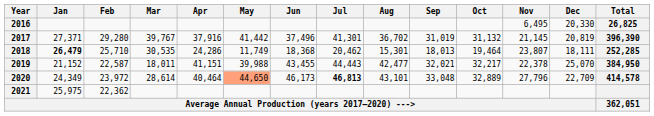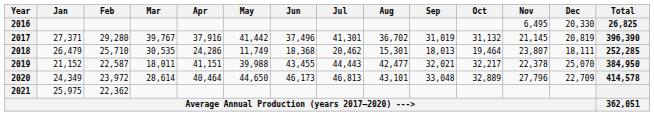(68, 51) bold -> (68, 51) normal
(254, 78) lightsalmon background -> (254, 78) no background
(347, 78) bold -> (347, 78) normal
